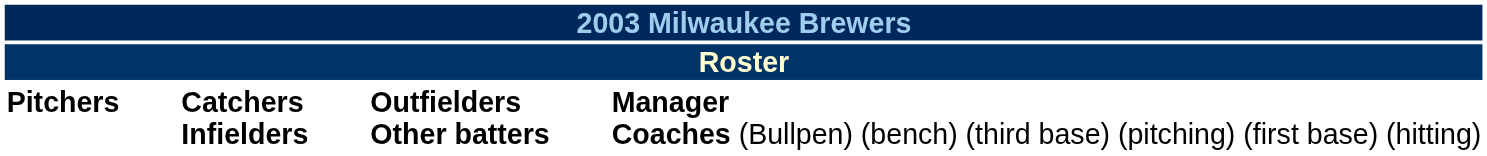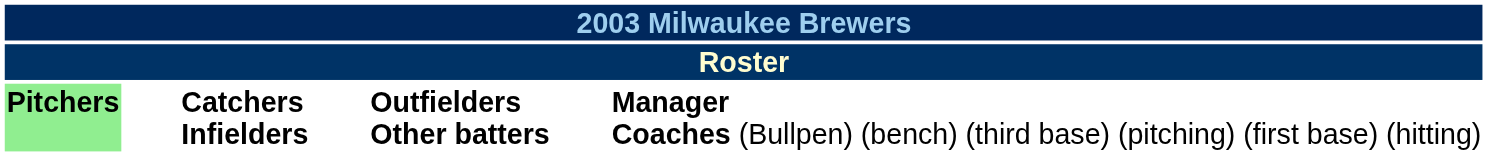(63, 102) no background -> (63, 102) lightgreen background
